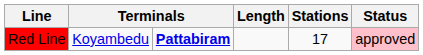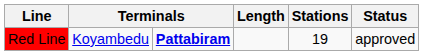(320, 39) 17 -> (320, 39) 19
(385, 39) pink background -> (385, 39) no background
